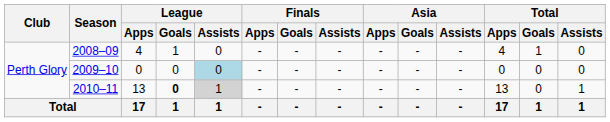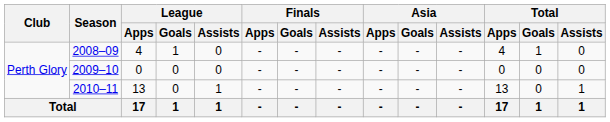(218, 70) lightblue background -> (218, 70) no background
(176, 88) bold -> (176, 88) normal
(218, 88) lightgrey background -> (218, 88) no background
